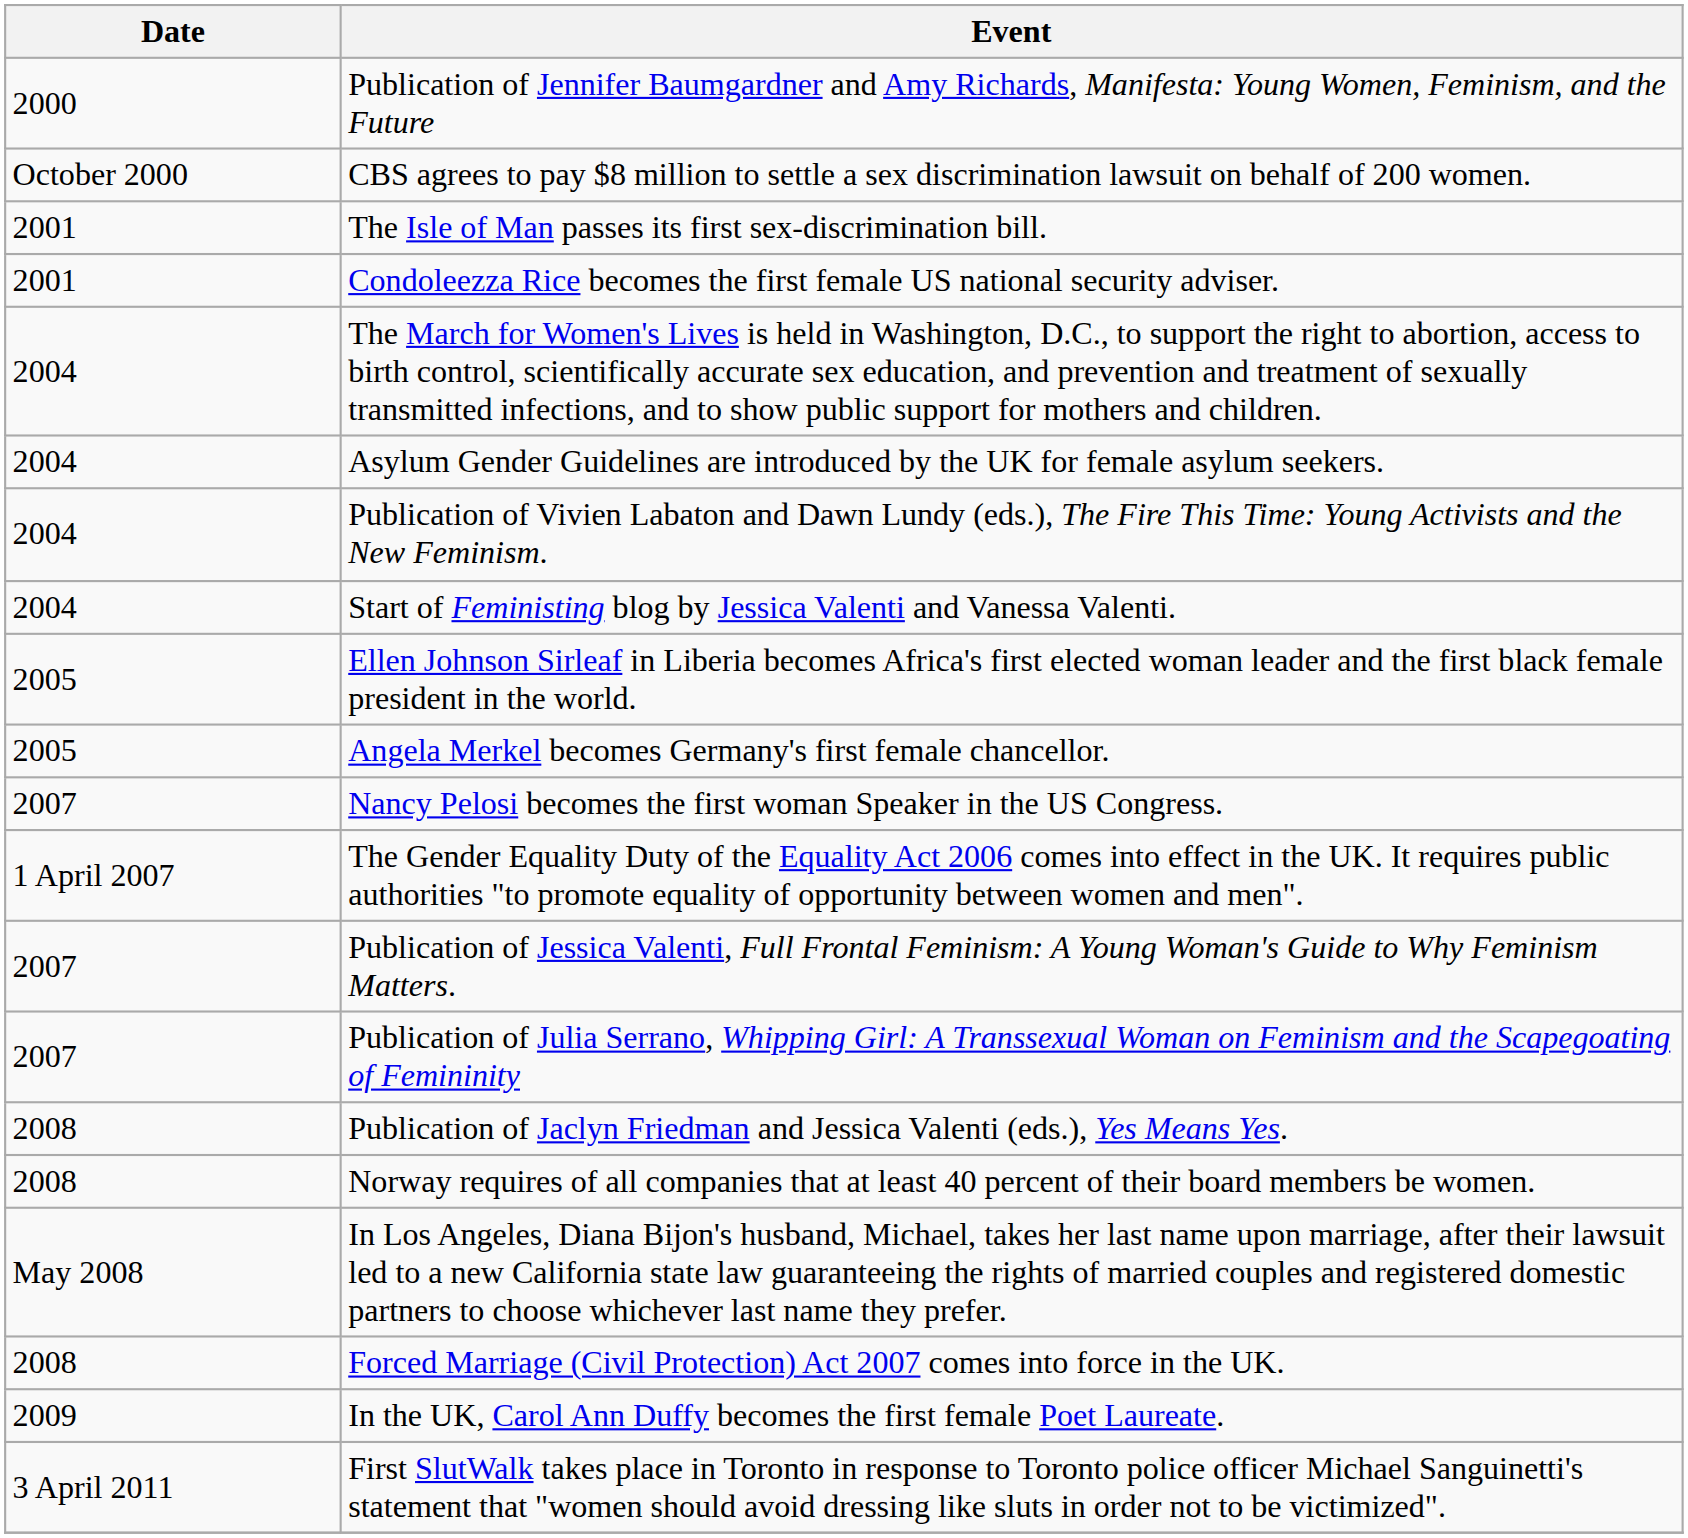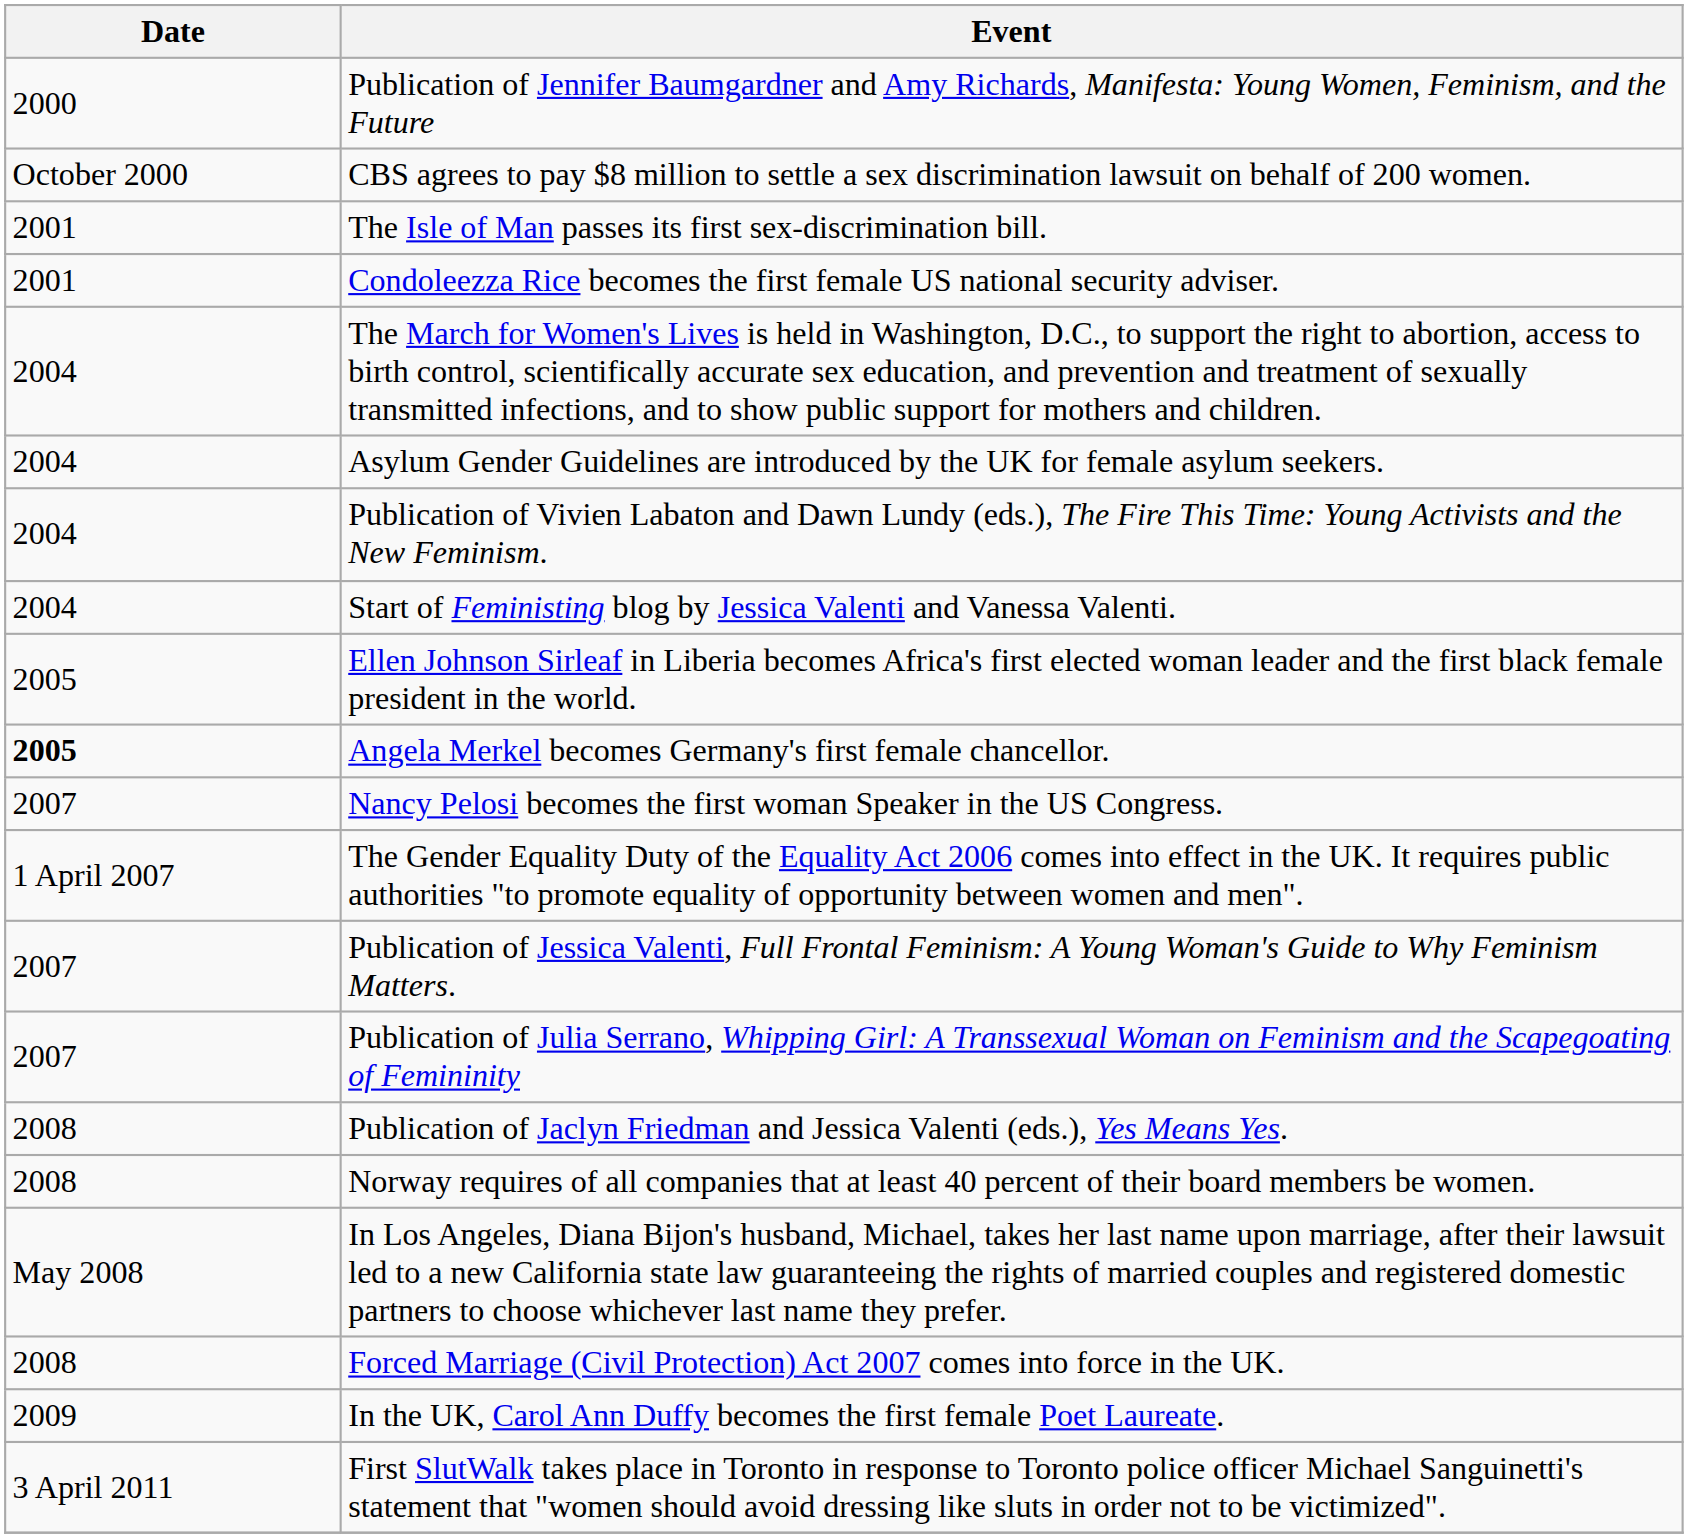(45, 749) normal -> (45, 749) bold
